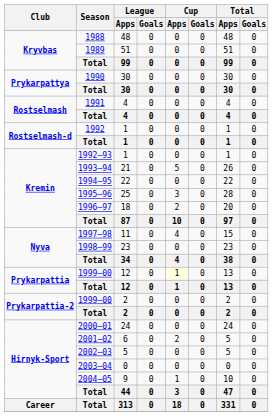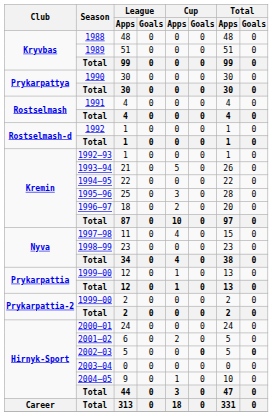(177, 274) lightyellow background -> (177, 274) no background
(203, 352) normal -> (203, 352) bold
(254, 352) normal -> (254, 352) bold
